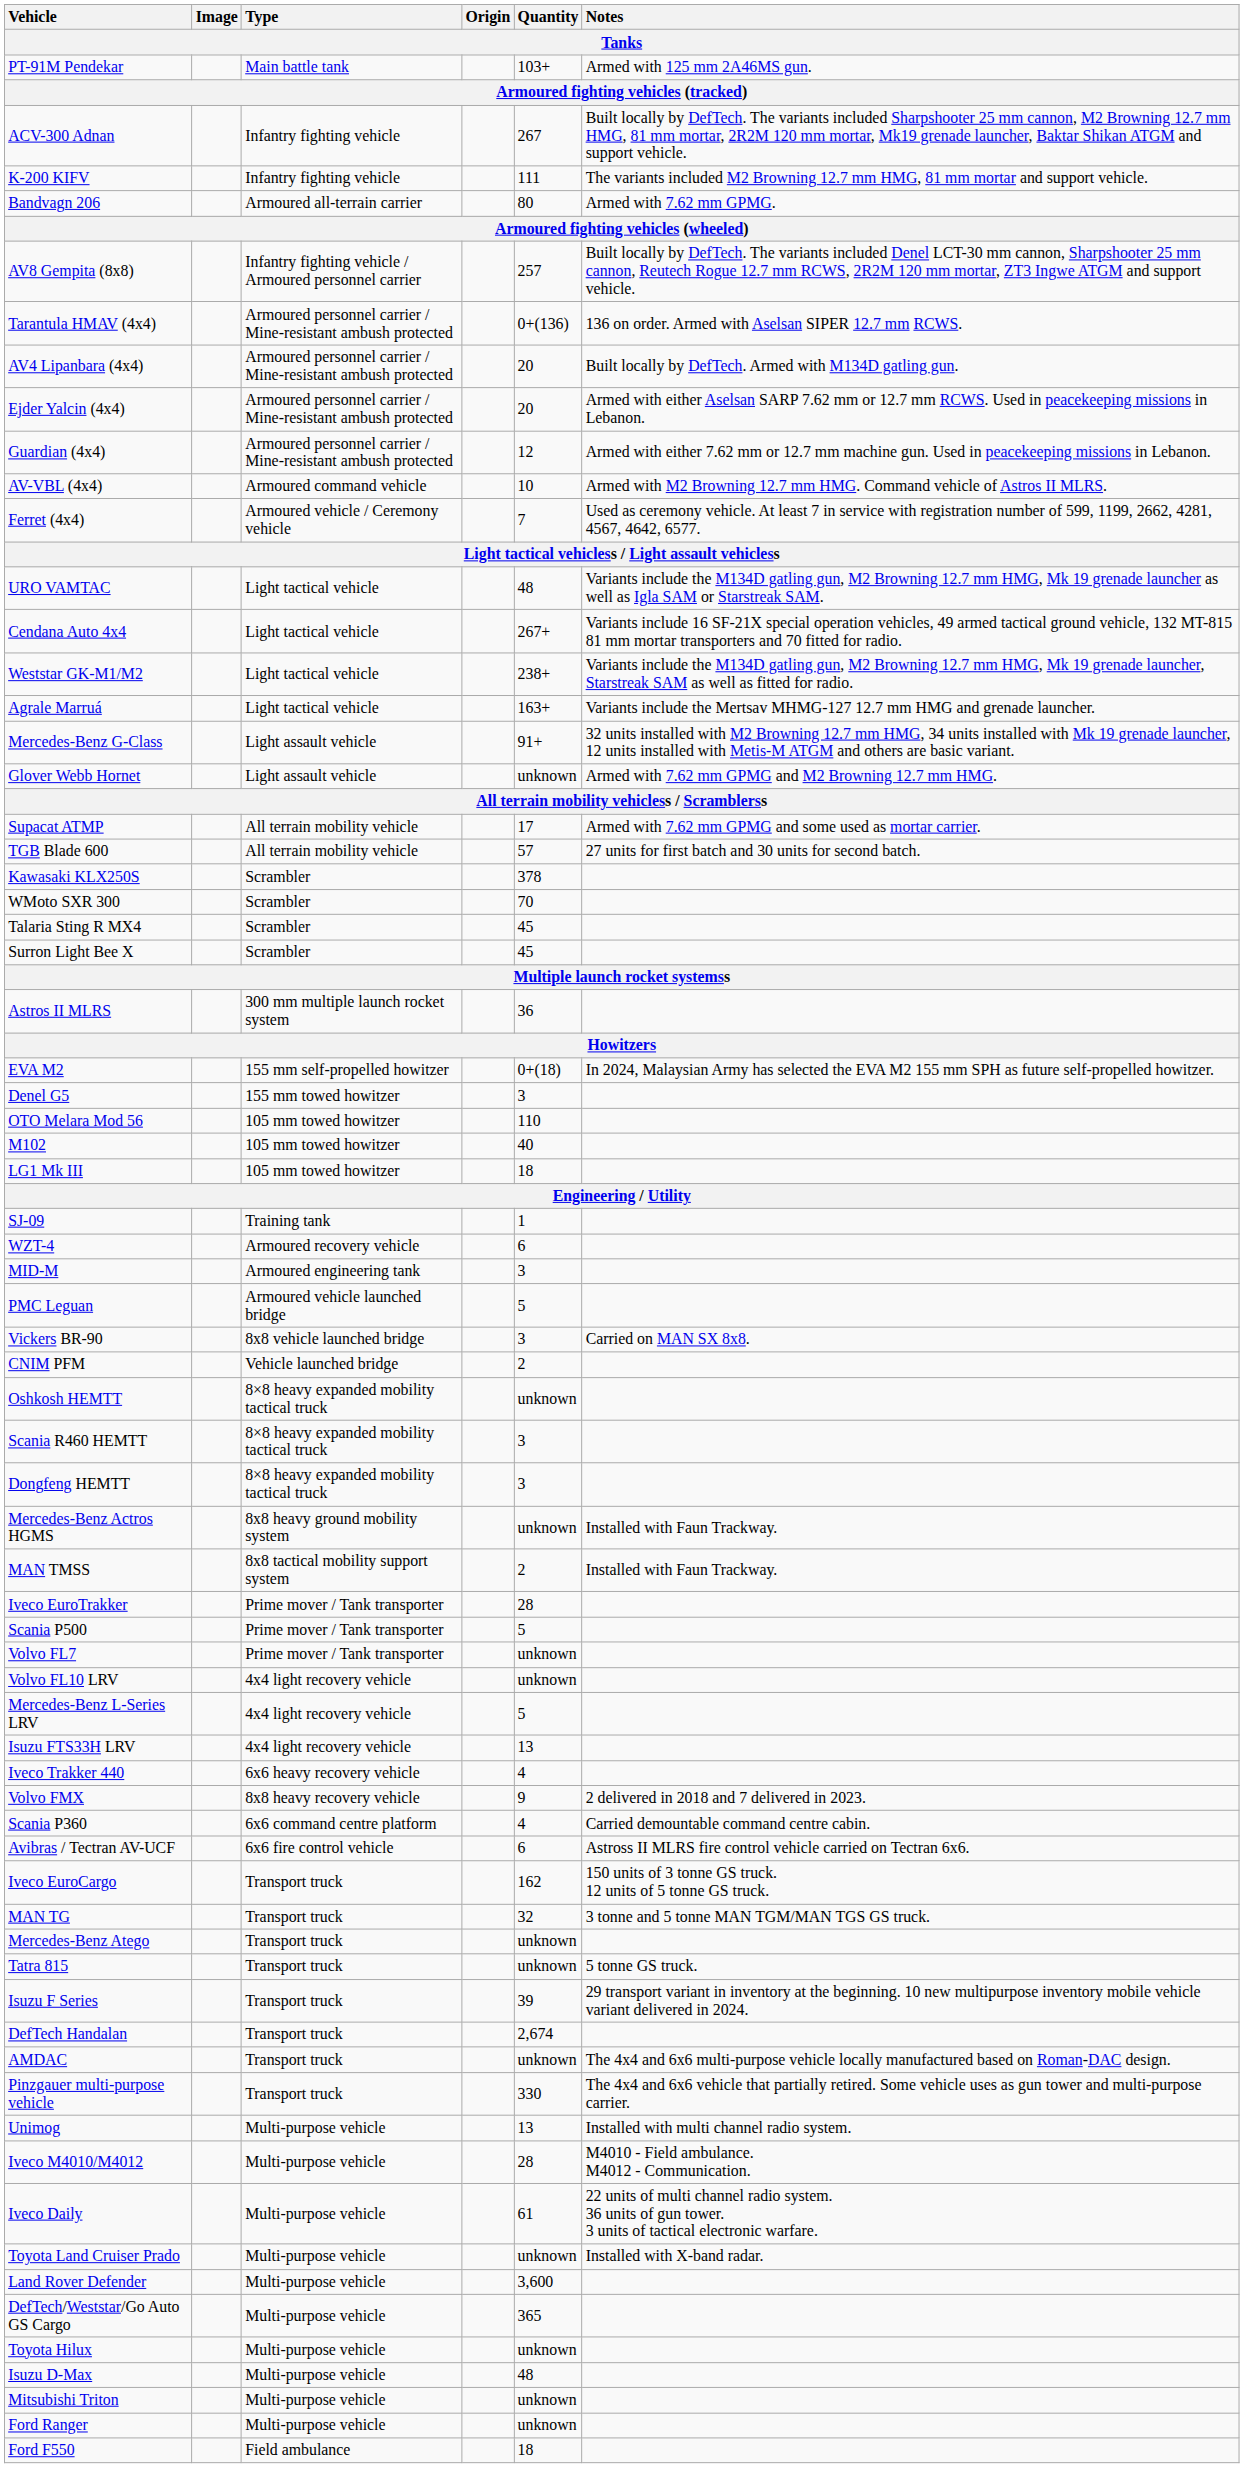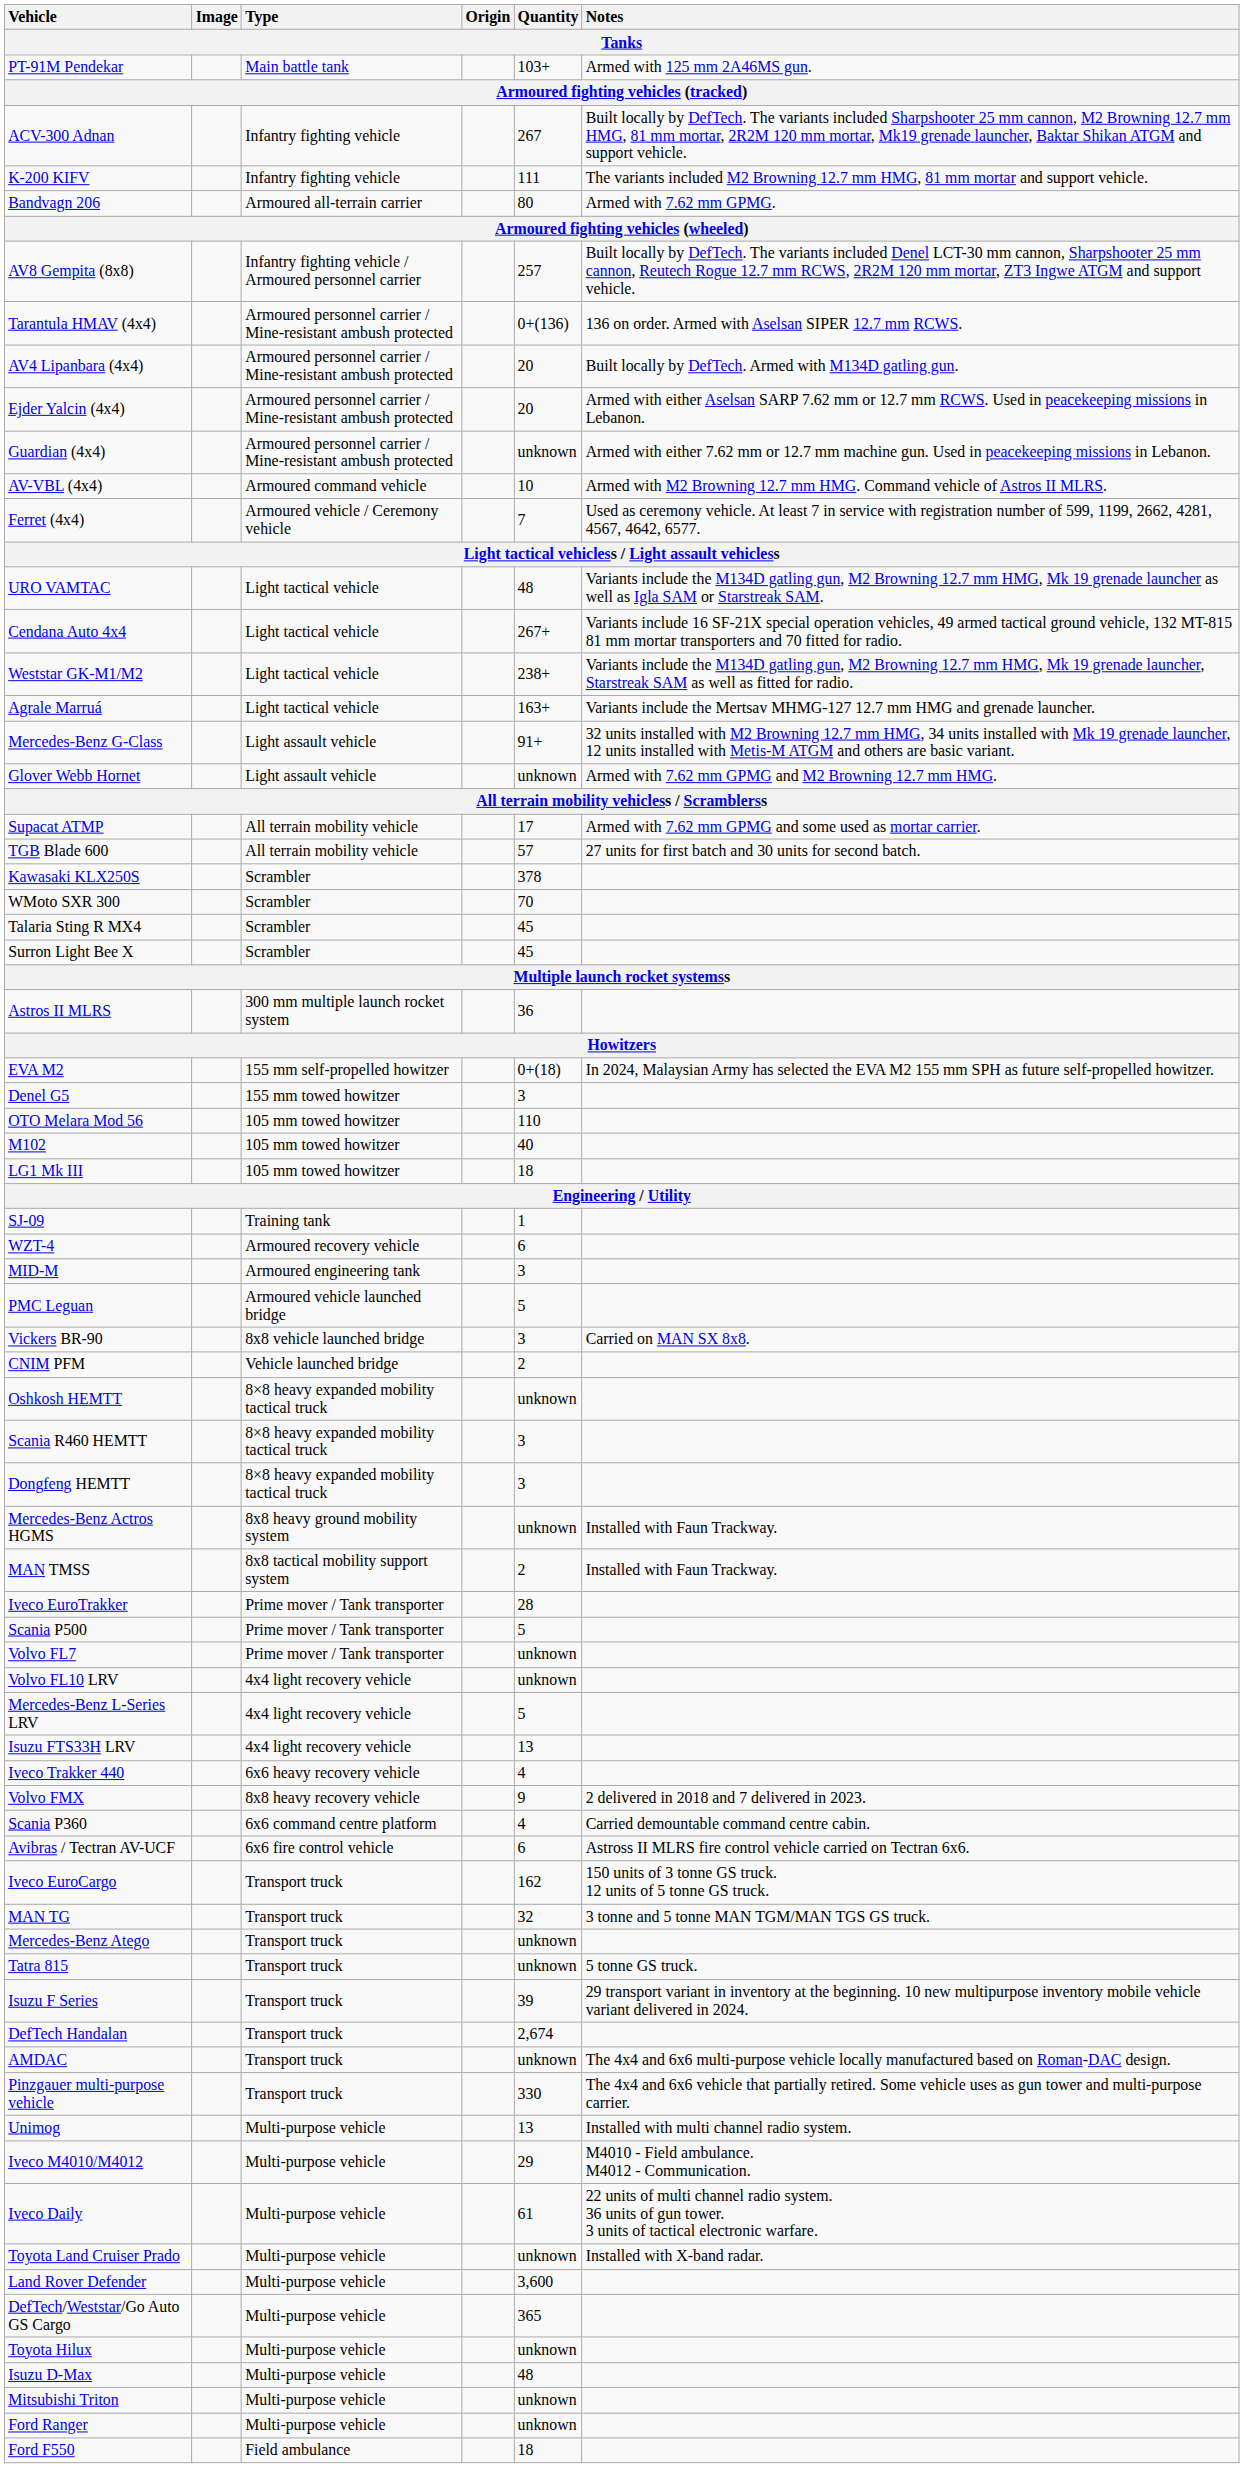(526, 452) 12 -> (547, 452) unknown
(526, 2161) 28 -> (526, 2161) 29
